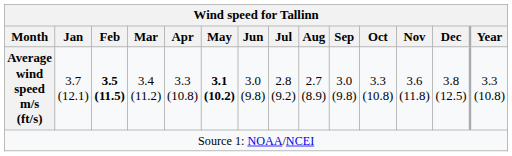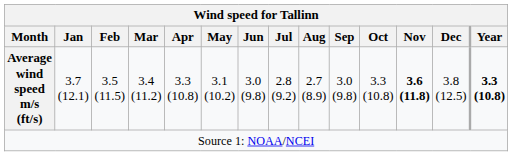(110, 88) bold -> (110, 88) normal
(219, 88) bold -> (220, 88) normal
(414, 88) normal -> (415, 88) bold
(490, 88) normal -> (490, 88) bold
